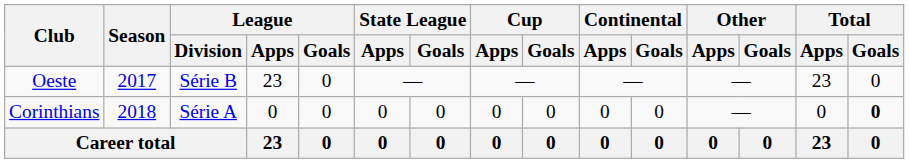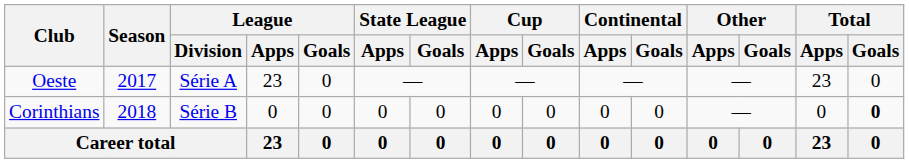(208, 81) Série B -> (208, 81) Série A
(208, 111) Série A -> (208, 111) Série B
